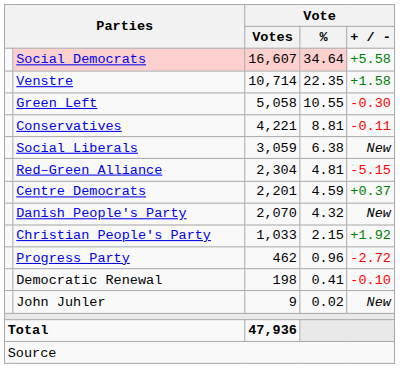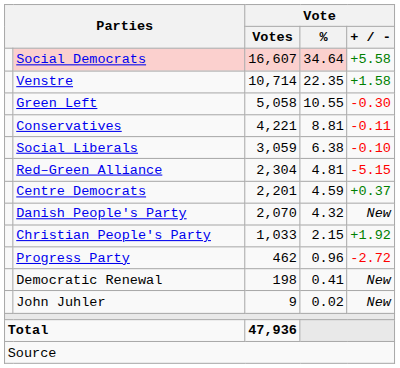(379, 148) New -> (371, 148) -0.10
(371, 280) -0.10 -> (379, 280) New
